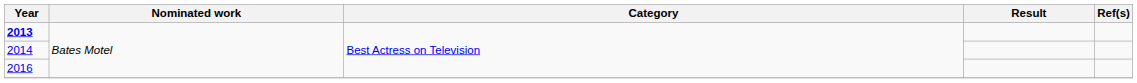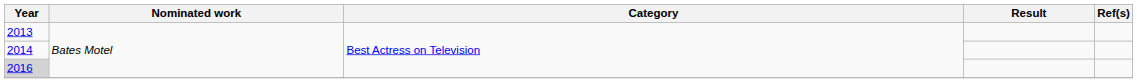(20, 31) bold -> (20, 31) normal
(20, 68) no background -> (20, 68) lightgrey background
